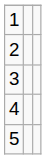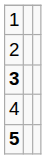(14, 79) normal -> (14, 79) bold
(14, 138) normal -> (14, 138) bold
